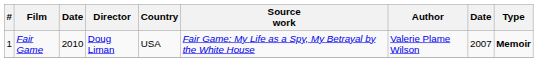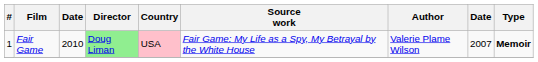(101, 44) no background -> (101, 44) lightgreen background
(151, 44) no background -> (151, 44) pink background
